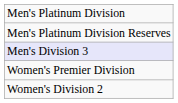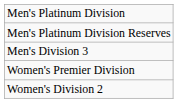(48, 51) lavender background -> (48, 51) no background
